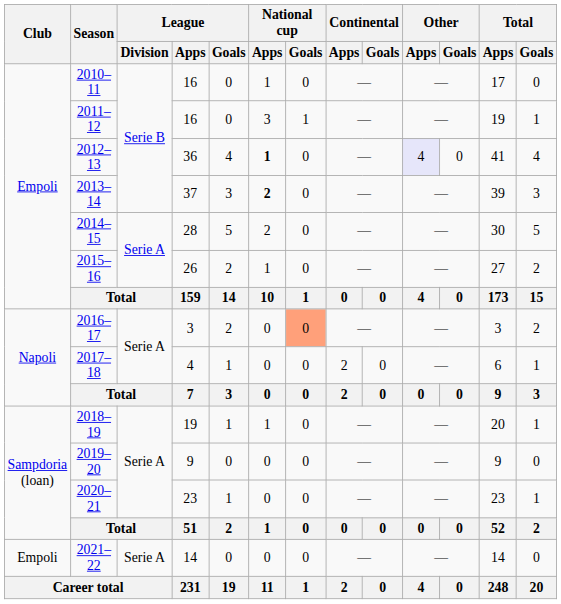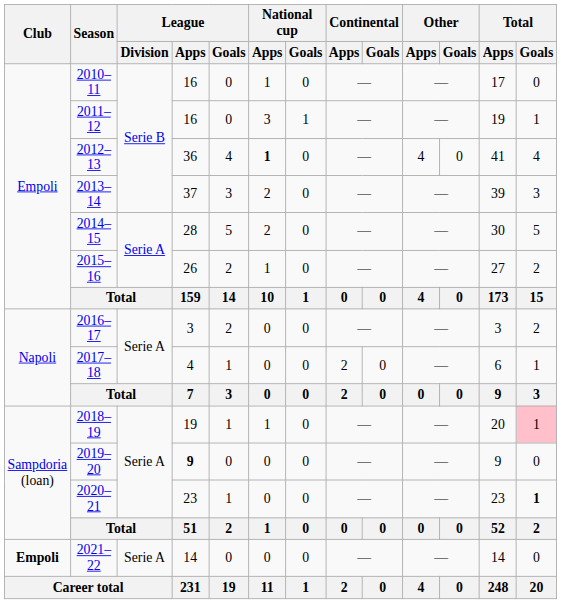(421, 156) lavender background -> (421, 156) no background
(267, 194) bold -> (267, 194) normal
(306, 327) lightsalmon background -> (306, 327) no background
(536, 424) no background -> (536, 424) pink background
(190, 461) normal -> (190, 461) bold
(536, 498) normal -> (536, 498) bold
(37, 558) normal -> (37, 558) bold
